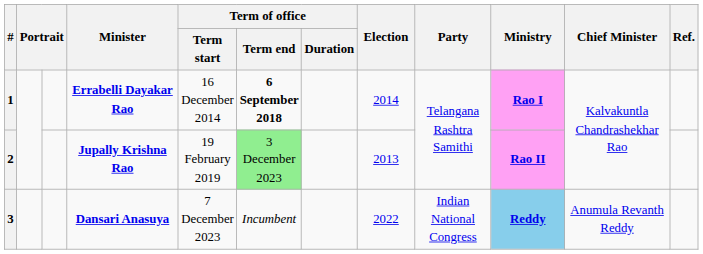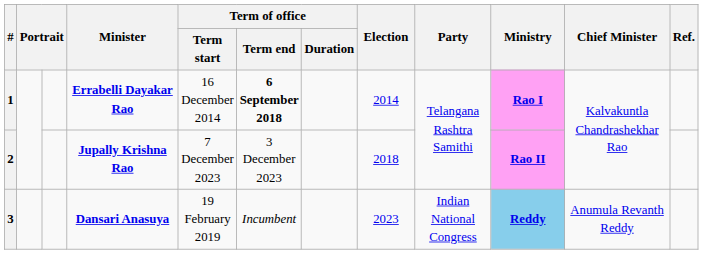(208, 159) 19 February 2019 -> (208, 159) 7 December 2023
(269, 159) lightgreen background -> (269, 159) no background
(386, 159) 2013 -> (386, 159) 2018
(208, 219) 7 December 2023 -> (208, 219) 19 February 2019
(386, 219) 2022 -> (386, 219) 2023
